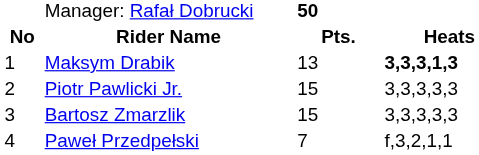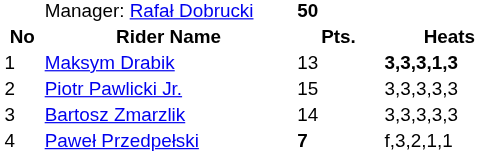(308, 114) 15 -> (308, 114) 14
(302, 140) normal -> (302, 140) bold
